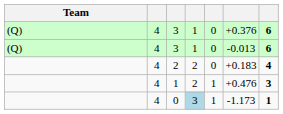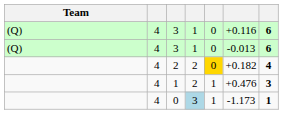(241, 30) +0.376 -> (241, 30) +0.116
(214, 65) no background -> (214, 65) gold background
(241, 65) +0.183 -> (241, 65) +0.182
